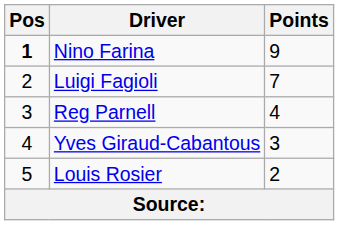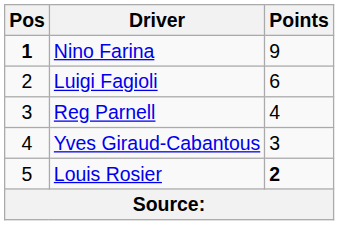(275, 82) 7 -> (275, 82) 6
(275, 174) normal -> (275, 174) bold
